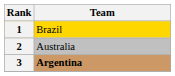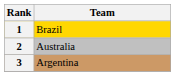(59, 63) bold -> (57, 63) normal
